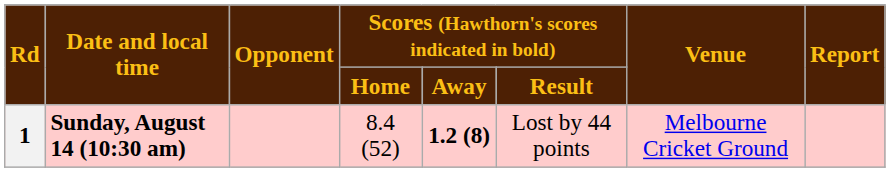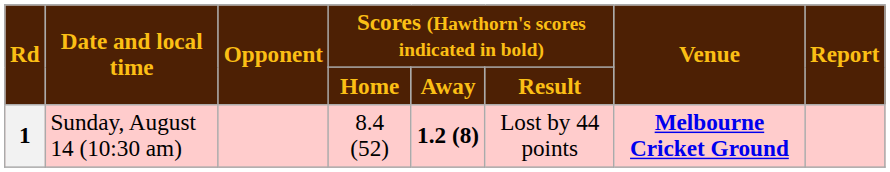(128, 135) bold -> (123, 135) normal
(716, 135) normal -> (709, 135) bold
